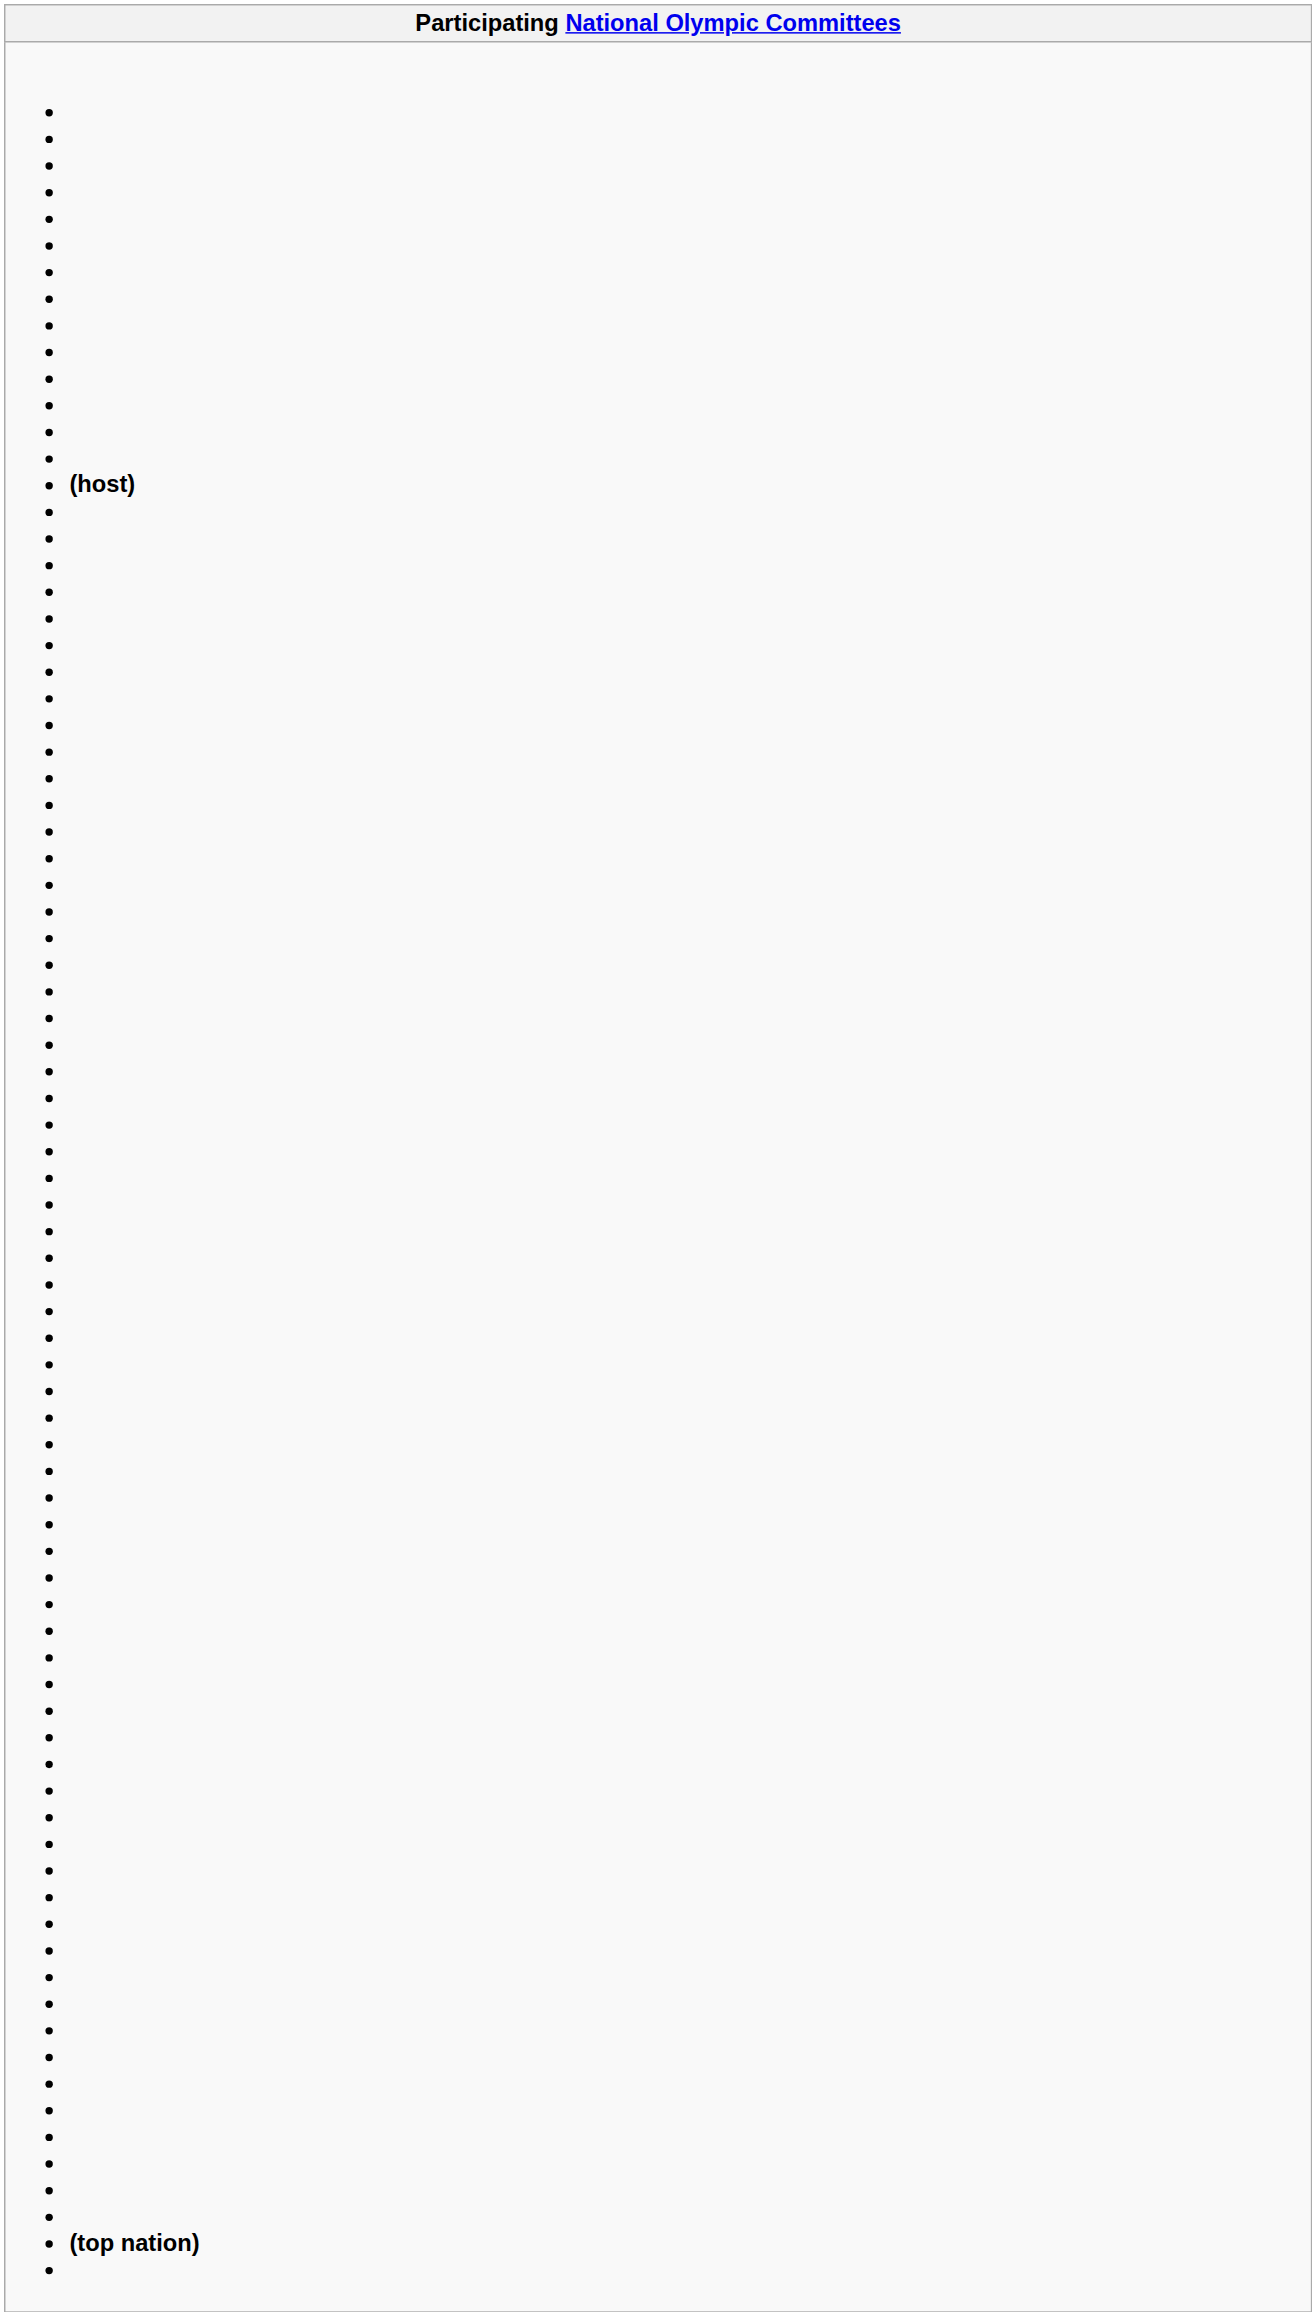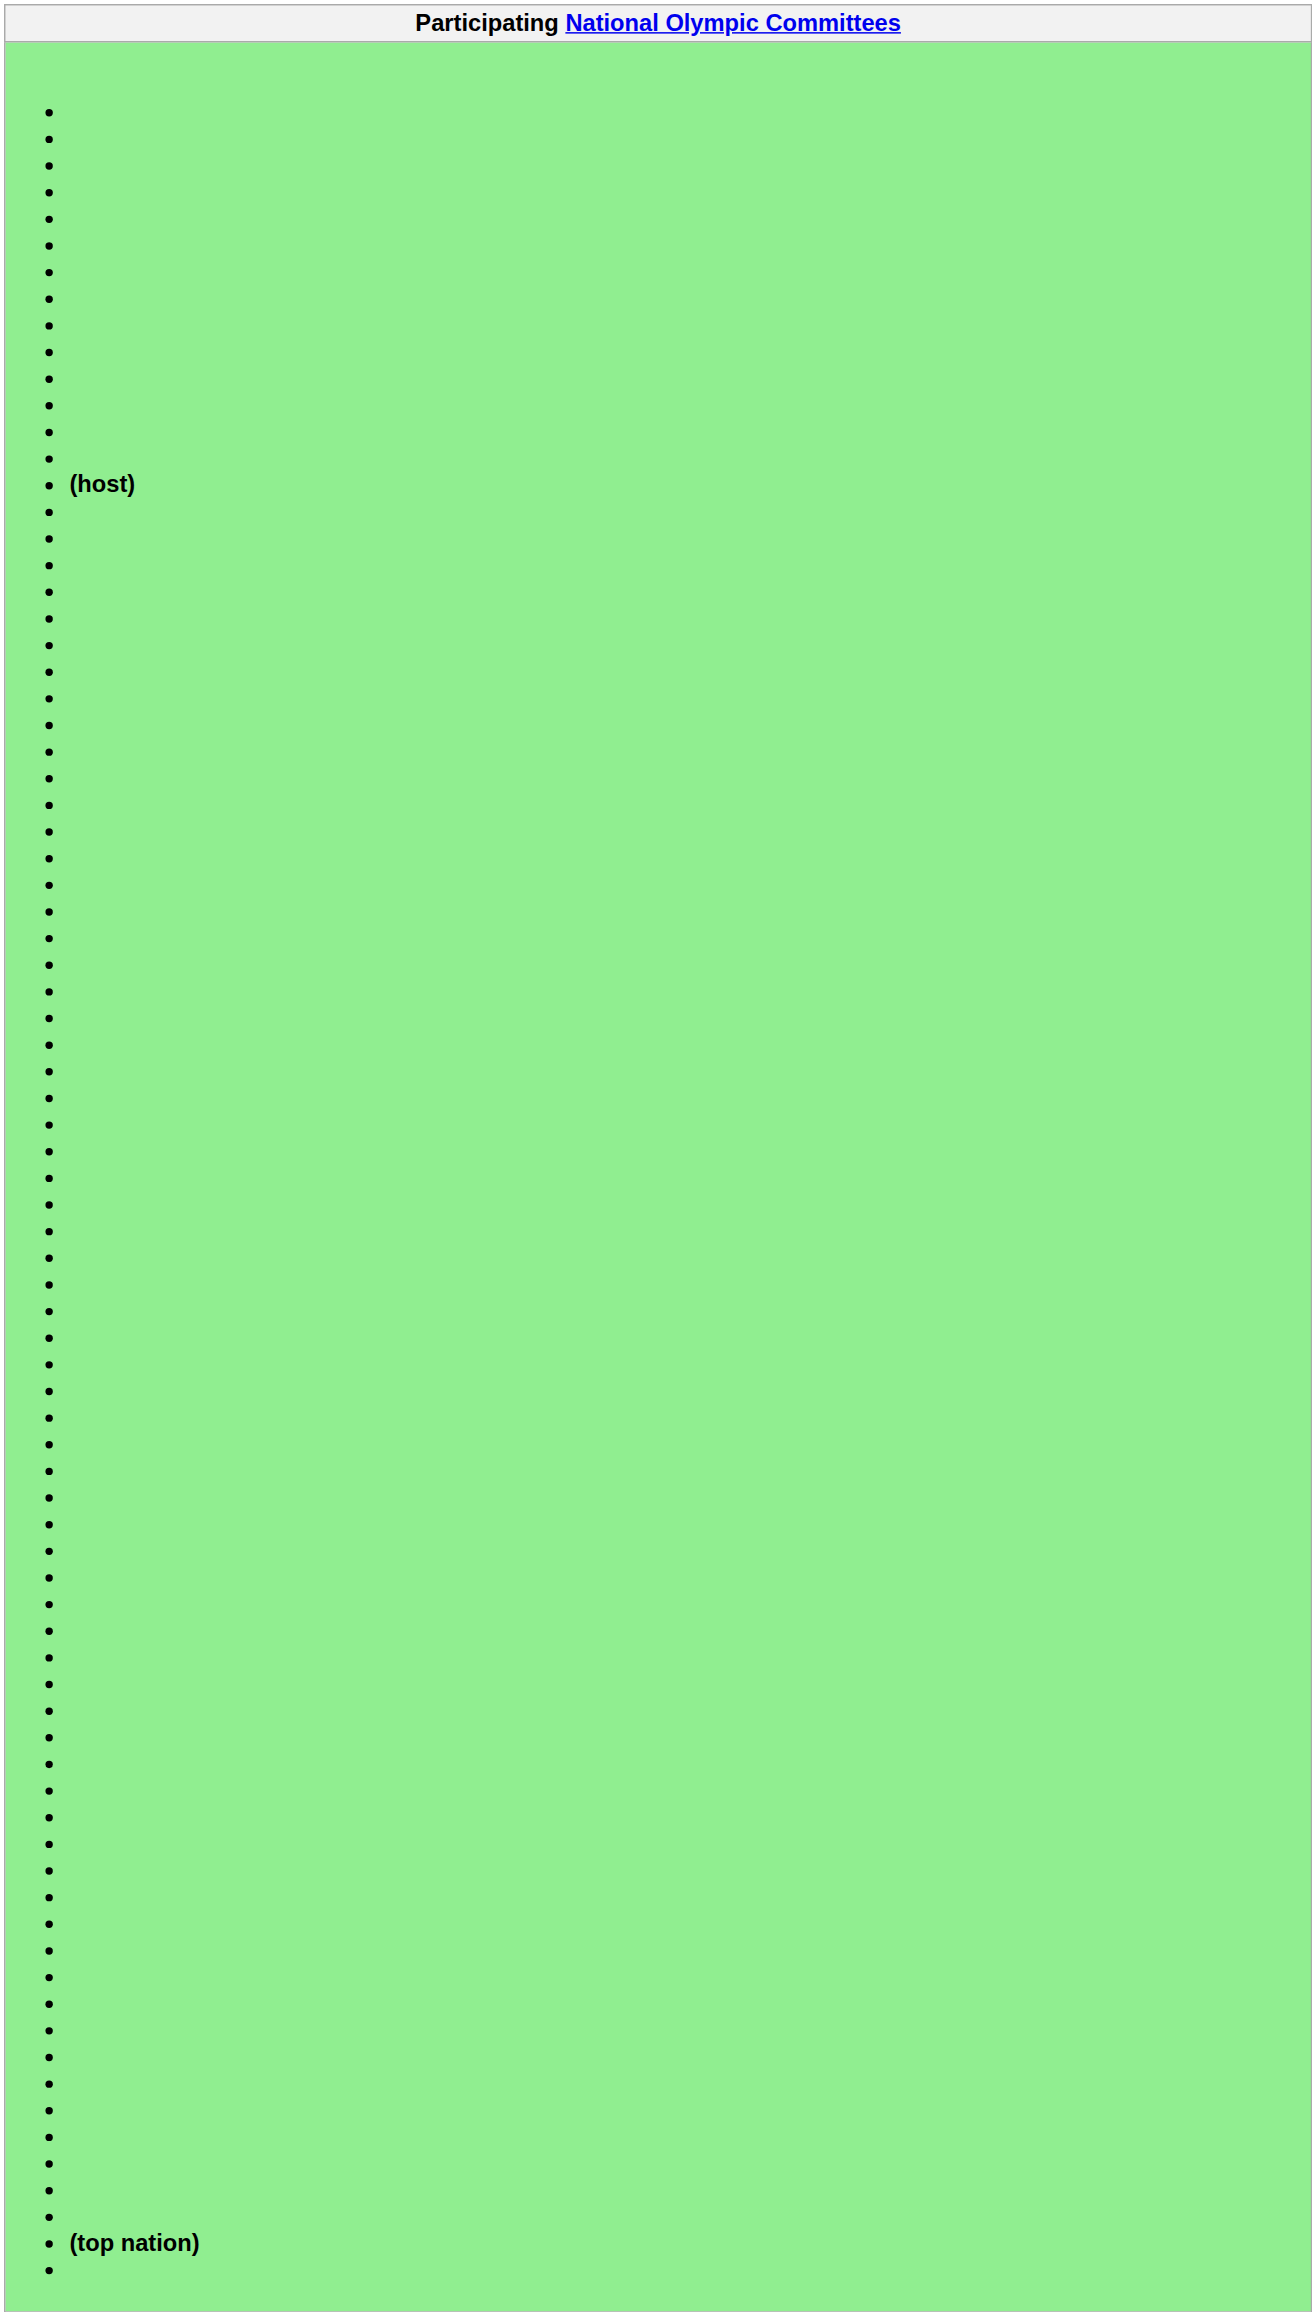(658, 1190) no background -> (658, 1190) lightgreen background
